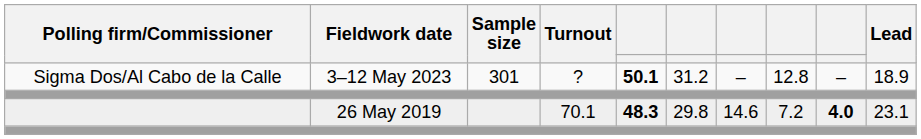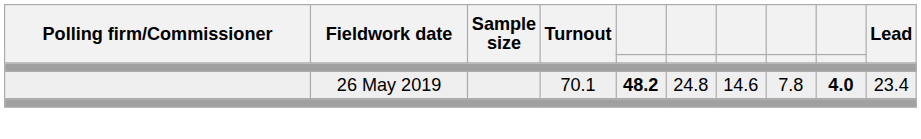- row: (389, 76)
(641, 112) 48.3 -> (641, 85) 48.2
(691, 112) 29.8 -> (691, 85) 24.8
(791, 112) 7.2 -> (791, 85) 7.8
(891, 112) 23.1 -> (891, 85) 23.4
